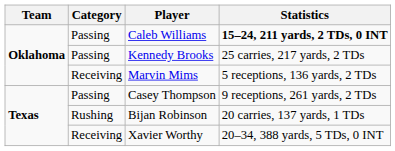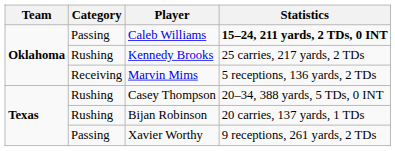(90, 55) Passing -> (92, 55) Rushing
(90, 95) Passing -> (92, 95) Rushing
(299, 95) 9 receptions, 261 yards, 2 TDs -> (303, 95) 20–34, 388 yards, 5 TDs, 0 INT
(97, 135) Receiving -> (90, 135) Passing
(303, 135) 20–34, 388 yards, 5 TDs, 0 INT -> (299, 135) 9 receptions, 261 yards, 2 TDs
